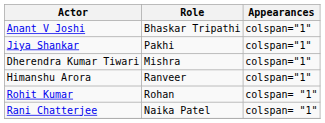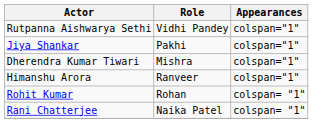- row: (46, 29)
+ row: (79, 29)
